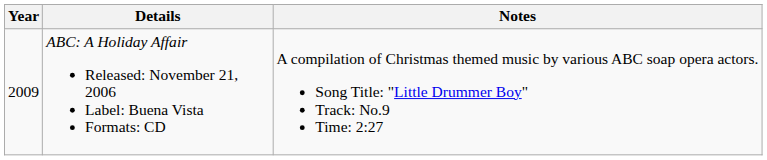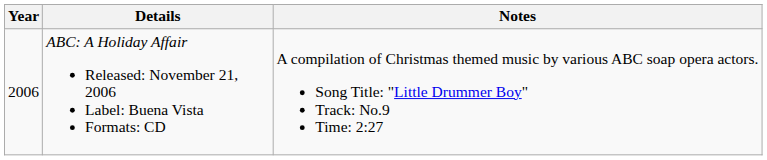(24, 91) 2009 -> (24, 91) 2006
